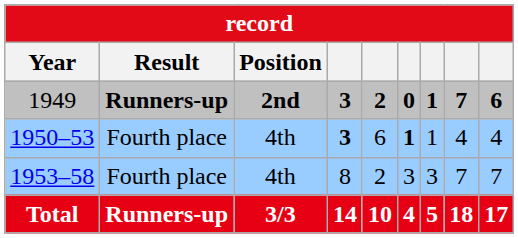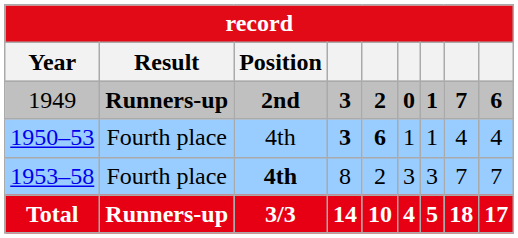(380, 137) normal -> (380, 137) bold
(409, 137) bold -> (409, 137) normal
(280, 175) normal -> (280, 175) bold
